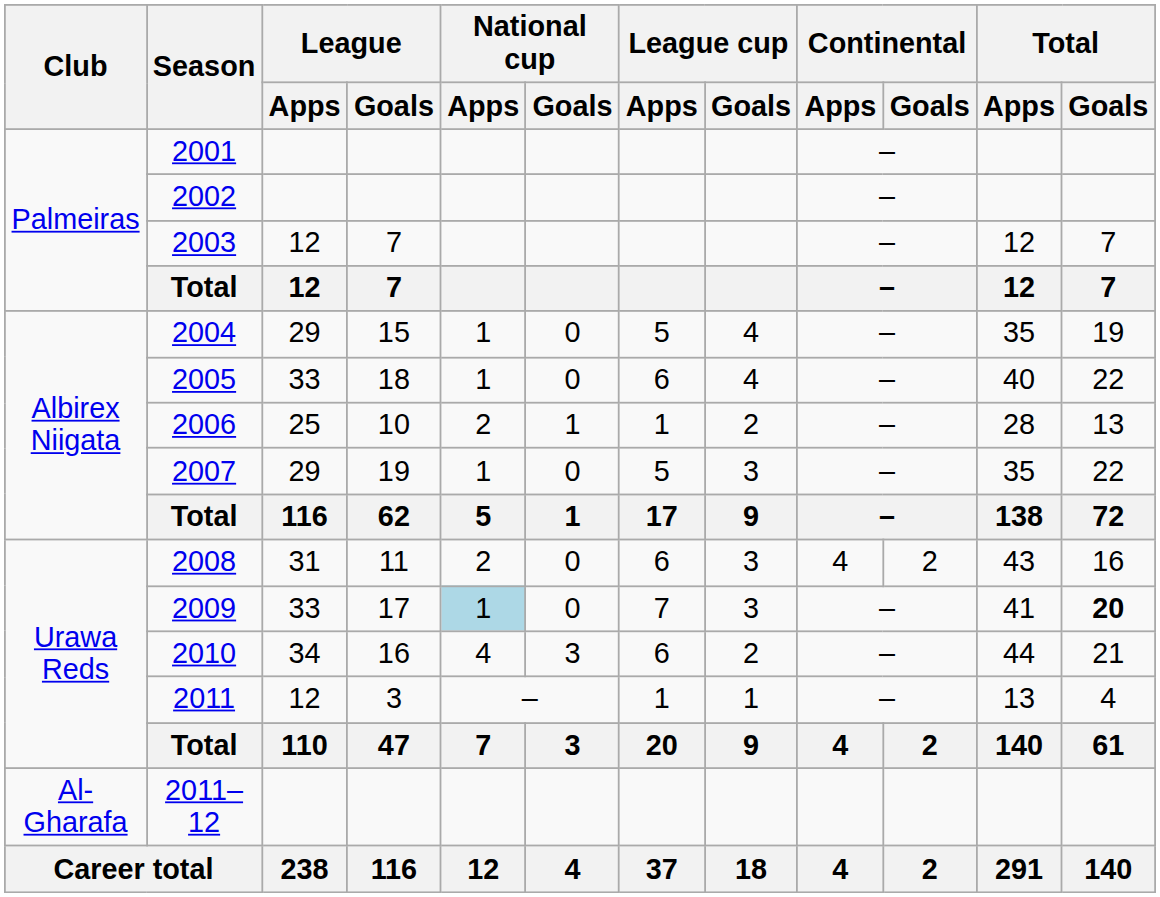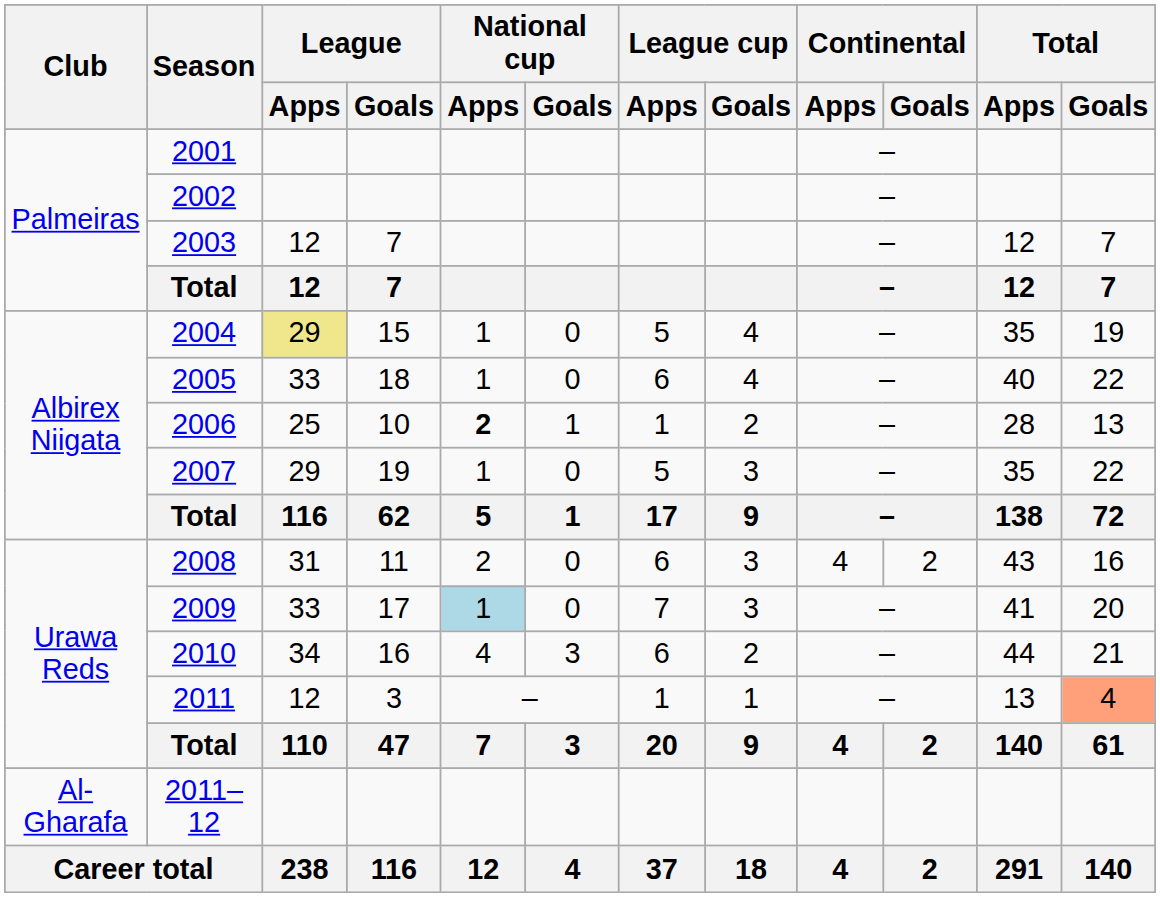(305, 333) no background -> (305, 333) khaki background
(483, 425) normal -> (483, 425) bold
(1108, 607) bold -> (1108, 607) normal
(1108, 699) no background -> (1108, 699) lightsalmon background
